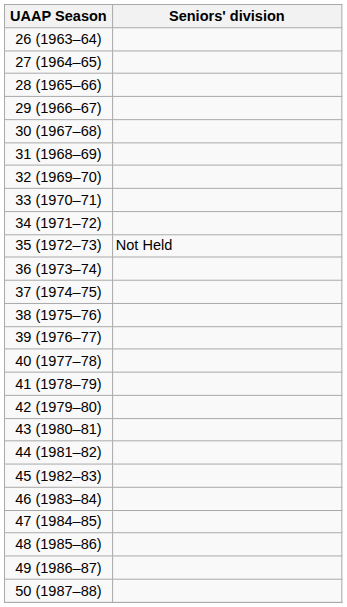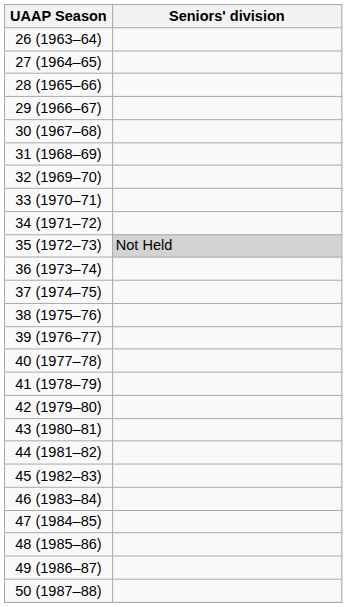(144, 246) no background -> (144, 246) lightgrey background
